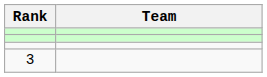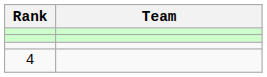(30, 60) 3 -> (30, 60) 4
